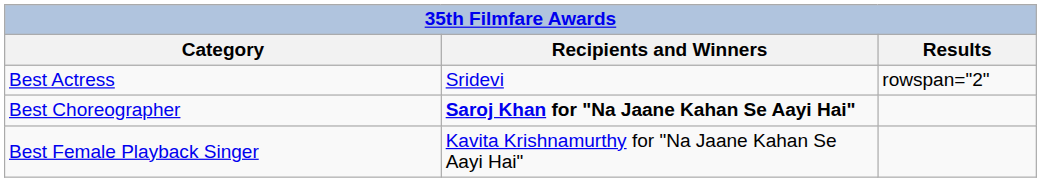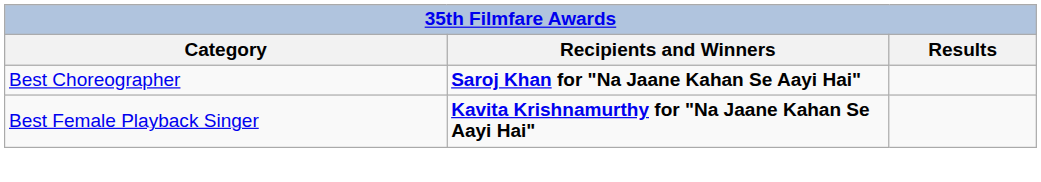- row: (62, 79)
(641, 151) normal -> (660, 120) bold
